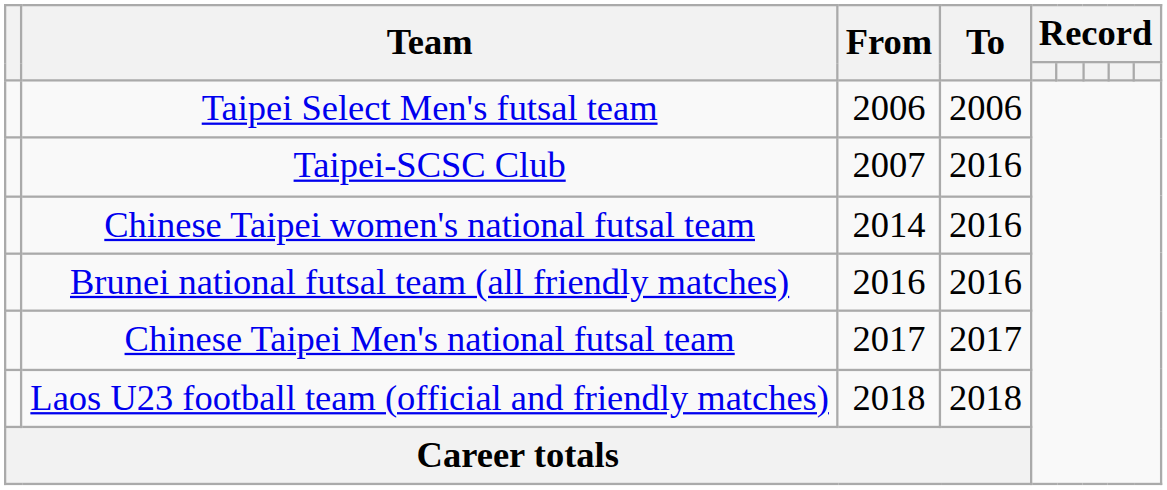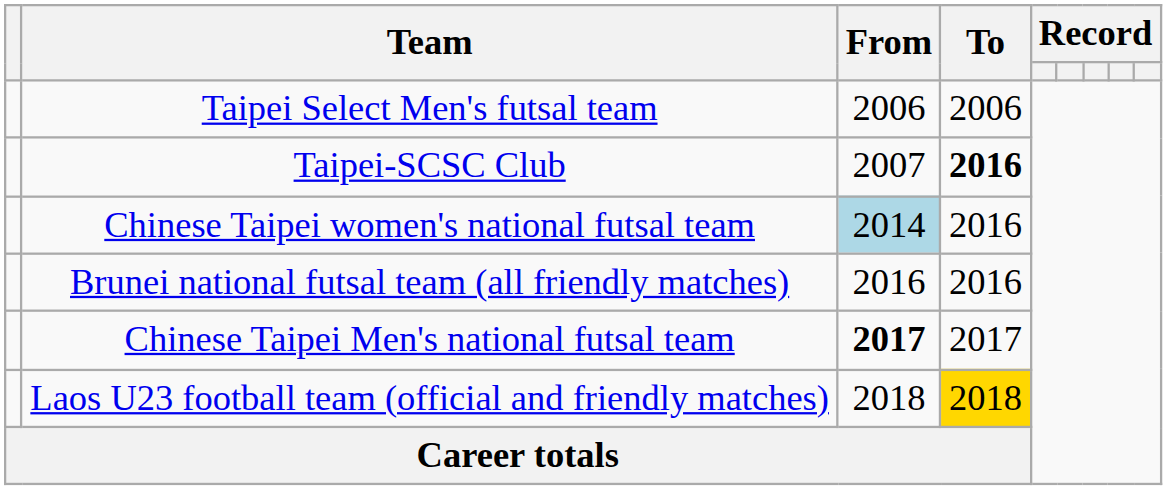(986, 165) normal -> (986, 165) bold
(889, 223) no background -> (889, 223) lightblue background
(889, 339) normal -> (889, 339) bold
(986, 397) no background -> (986, 397) gold background
